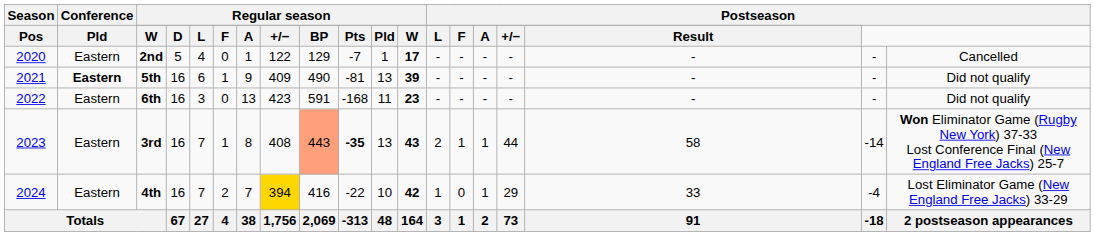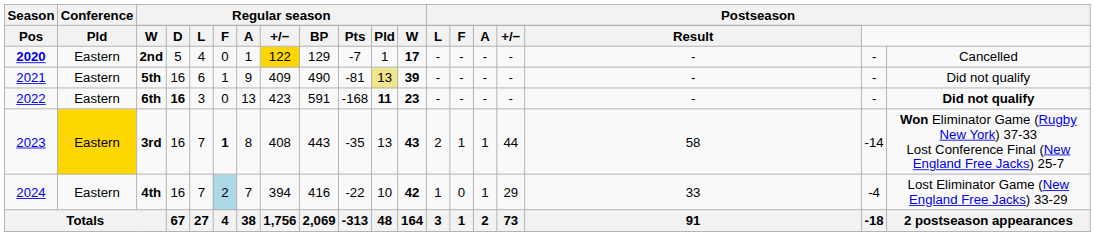(31, 57) normal -> (31, 57) bold
(280, 57) no background -> (280, 57) gold background
(97, 78) bold -> (97, 78) normal
(385, 78) no background -> (385, 78) khaki background
(178, 99) normal -> (178, 99) bold
(385, 99) normal -> (385, 99) bold
(988, 99) normal -> (988, 99) bold
(97, 142) no background -> (97, 142) gold background
(225, 142) normal -> (225, 142) bold
(319, 142) lightsalmon background -> (319, 142) no background
(355, 142) bold -> (355, 142) normal
(225, 192) no background -> (225, 192) lightblue background
(280, 192) gold background -> (280, 192) no background
